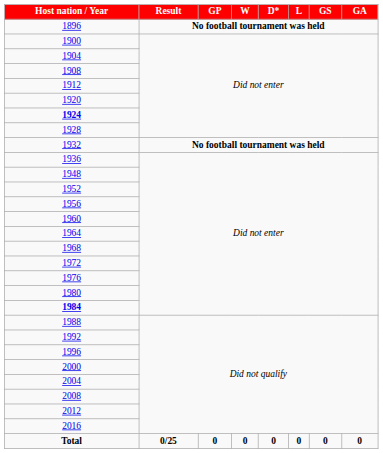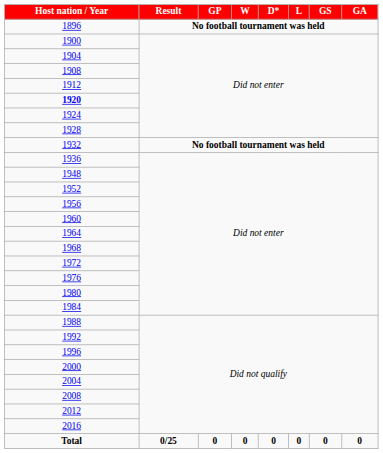(72, 100) normal -> (72, 100) bold
(72, 115) bold -> (72, 115) normal
(72, 307) bold -> (72, 307) normal
